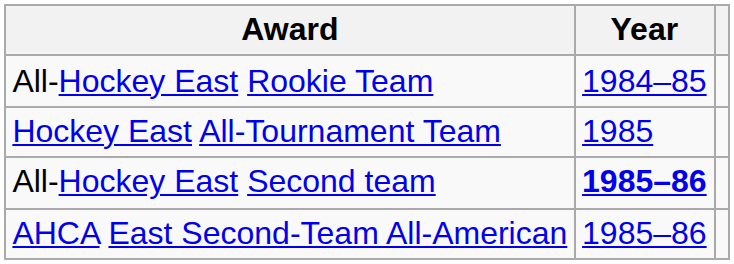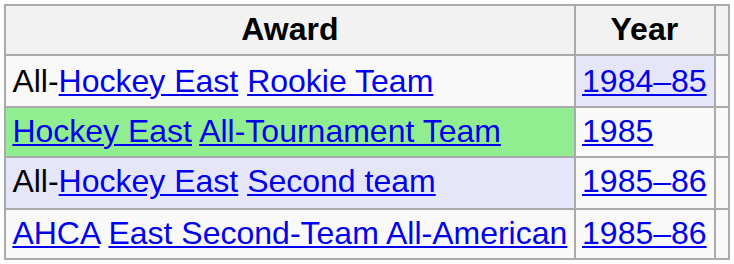(644, 80) no background -> (644, 80) lavender background
(257, 131) no background -> (257, 131) lightgreen background
(224, 182) no background -> (224, 182) lavender background
(644, 182) bold -> (644, 182) normal
